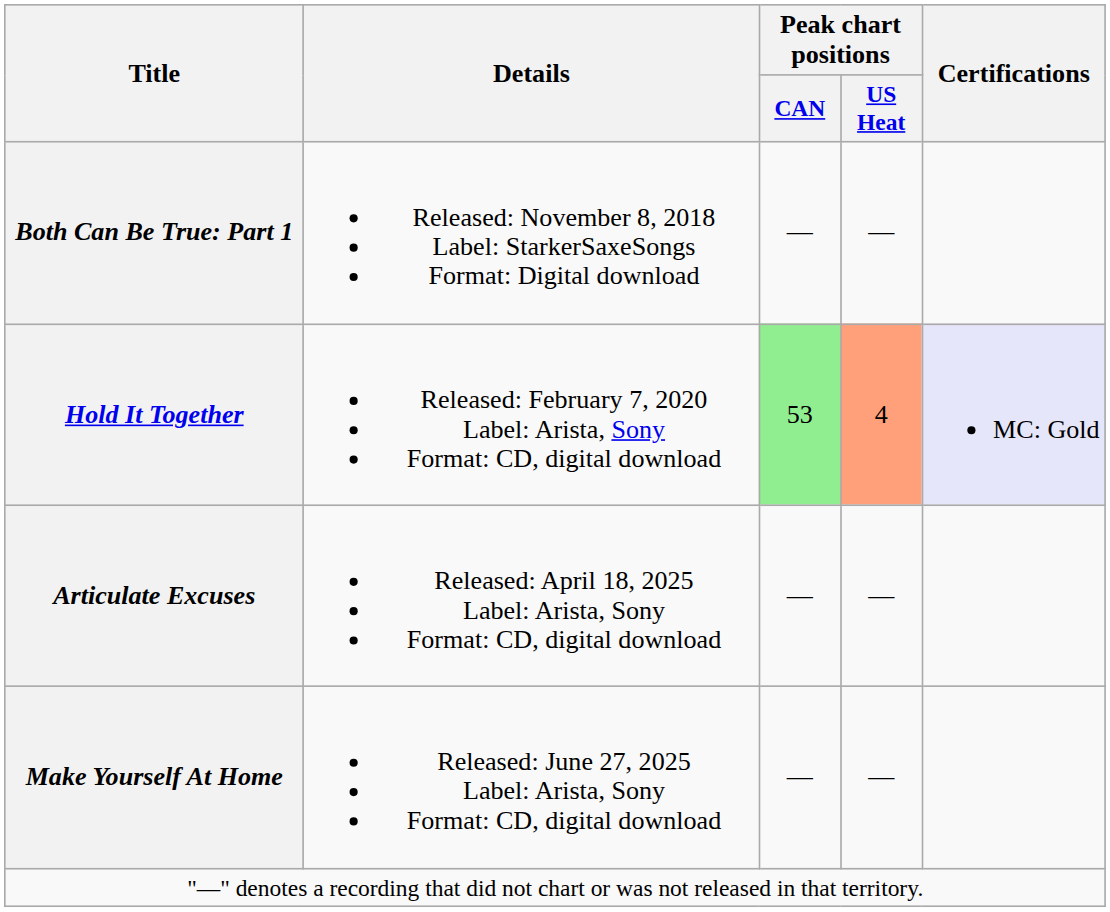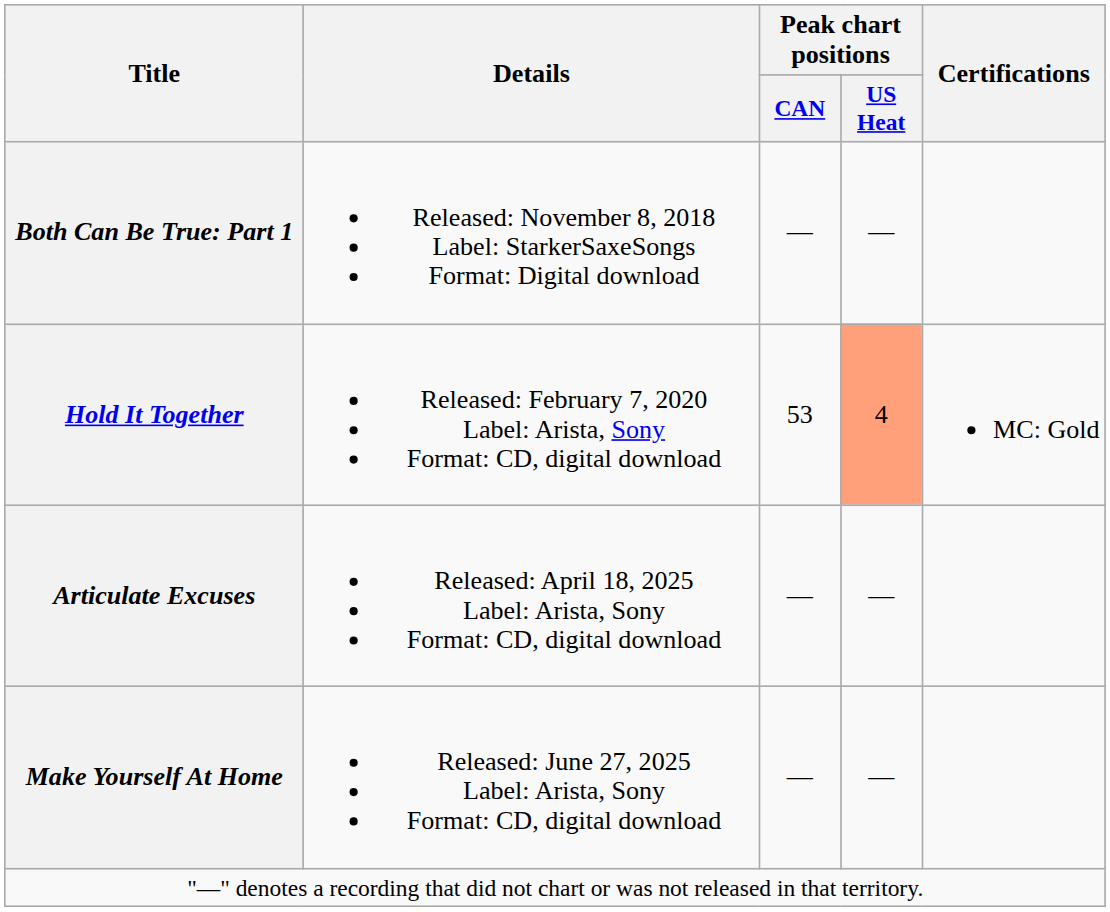(800, 413) lightgreen background -> (800, 413) no background
(1014, 429) lavender background -> (1014, 429) no background
